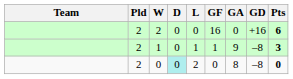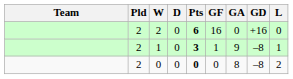columns swapped: (196, 13) <-> (278, 13)
(177, 64) paleturquoise background -> (177, 64) no background
